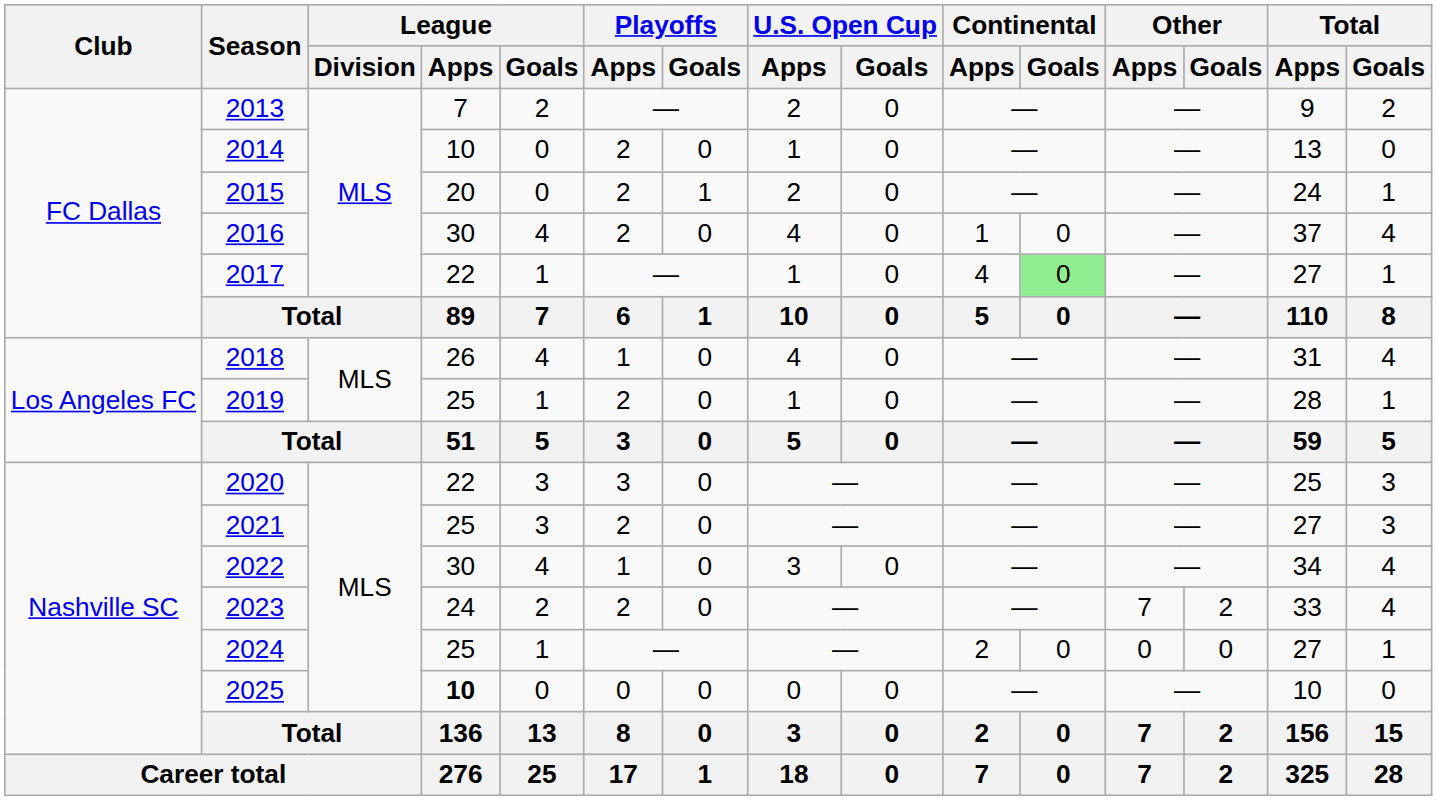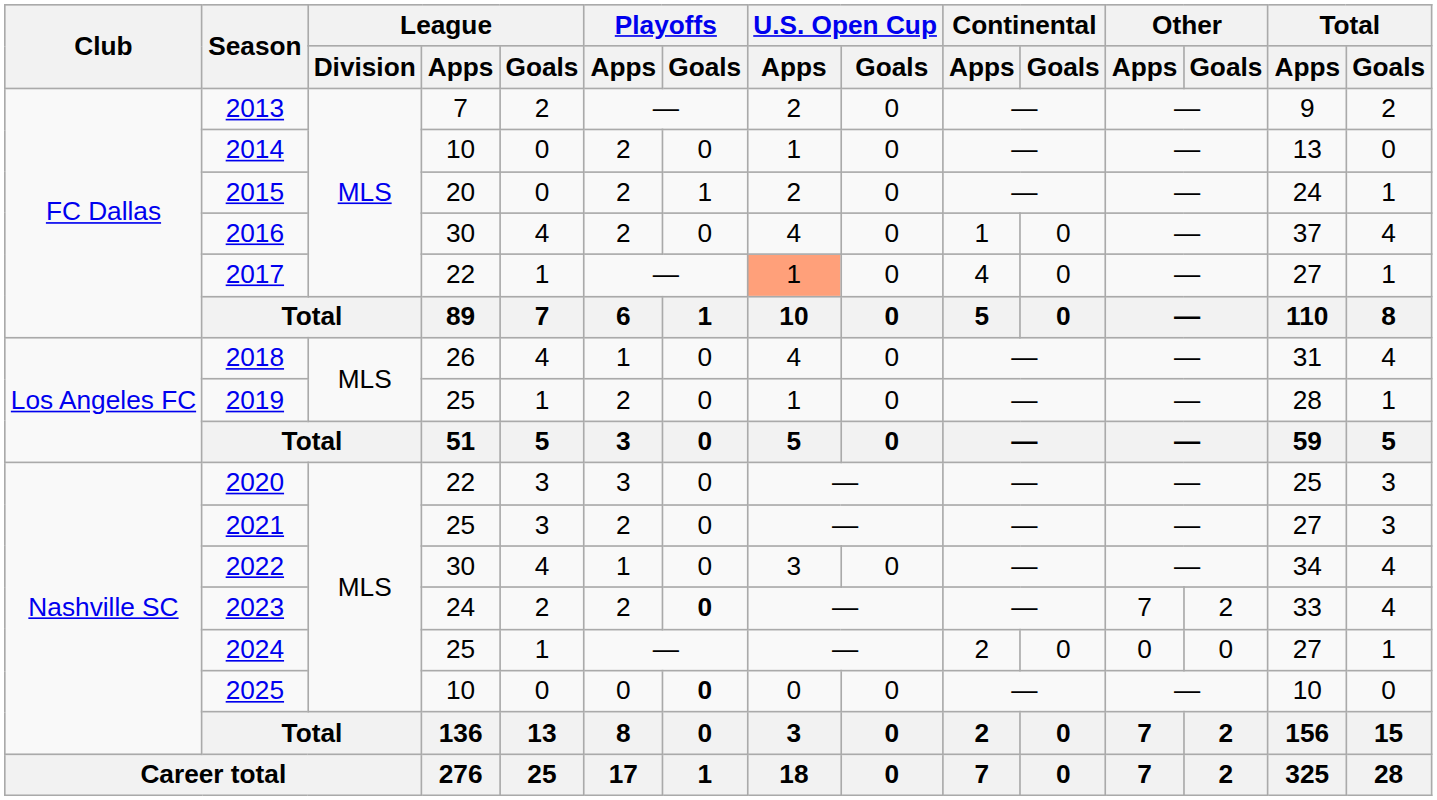(794, 274) no background -> (794, 274) lightsalmon background
(1063, 274) lightgreen background -> (1063, 274) no background
(705, 607) normal -> (705, 607) bold
(461, 691) bold -> (461, 691) normal
(705, 691) normal -> (705, 691) bold
